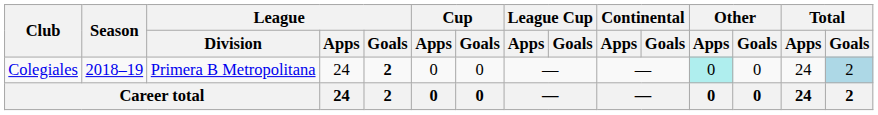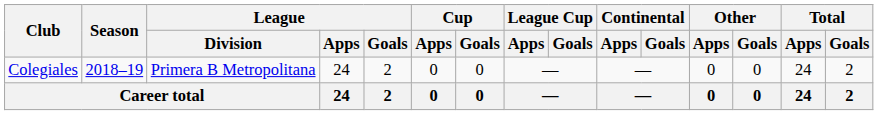(388, 69) bold -> (388, 69) normal
(711, 69) paleturquoise background -> (711, 69) no background
(849, 69) lightblue background -> (849, 69) no background
